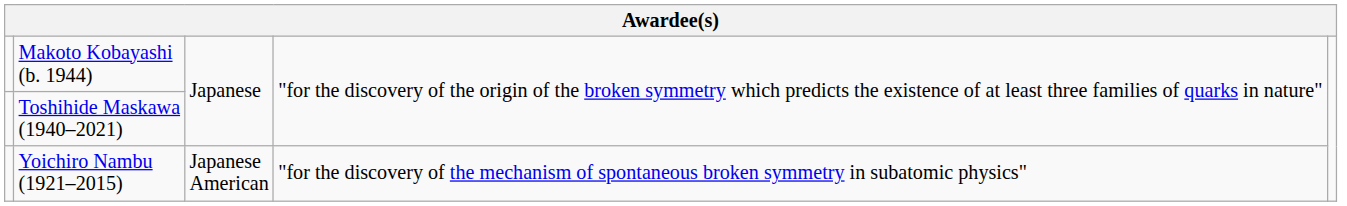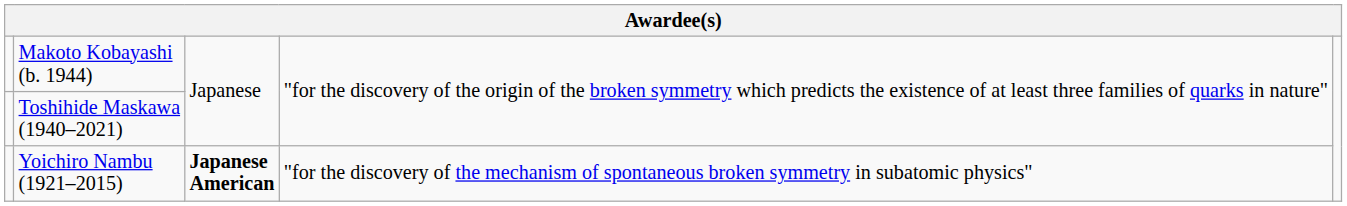(229, 173) normal -> (232, 173) bold
